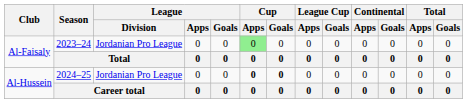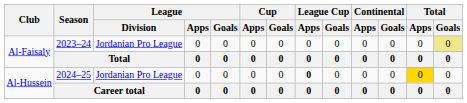(253, 43) lightgreen background -> (253, 43) no background
(448, 43) no background -> (448, 43) khaki background
(253, 75) bold -> (253, 75) normal
(281, 75) bold -> (281, 75) normal
(309, 75) normal -> (309, 75) bold
(420, 75) no background -> (420, 75) gold background
